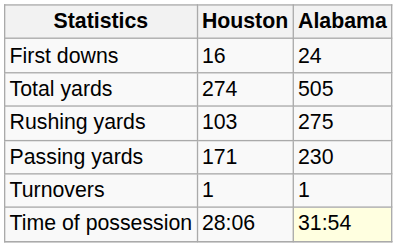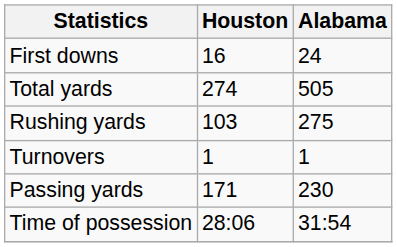rows swapped: (76, 156) <-> (57, 190)
(325, 224) lightyellow background -> (325, 224) no background
